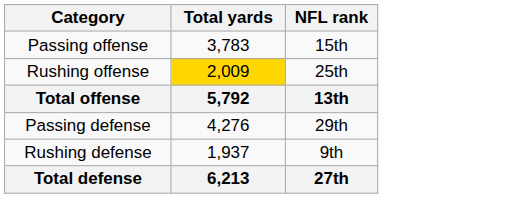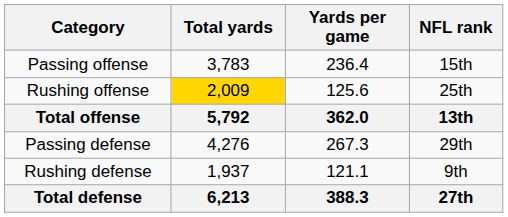+ column: (347, 27)
